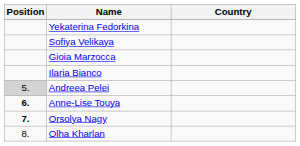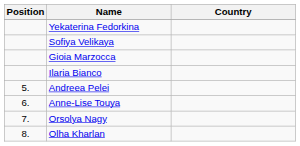(25, 88) lightgrey background -> (25, 88) no background
(25, 103) bold -> (25, 103) normal
(25, 118) bold -> (25, 118) normal
